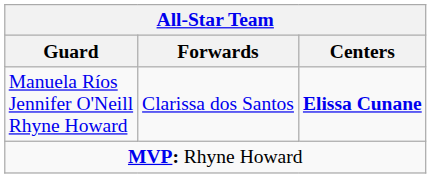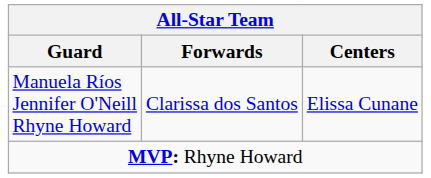(362, 103) bold -> (362, 103) normal
